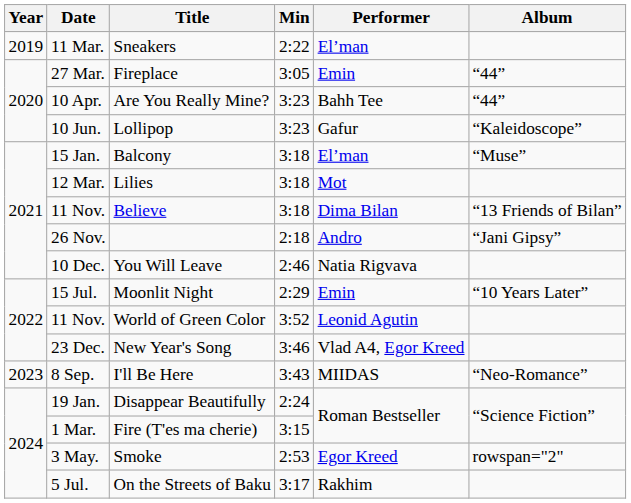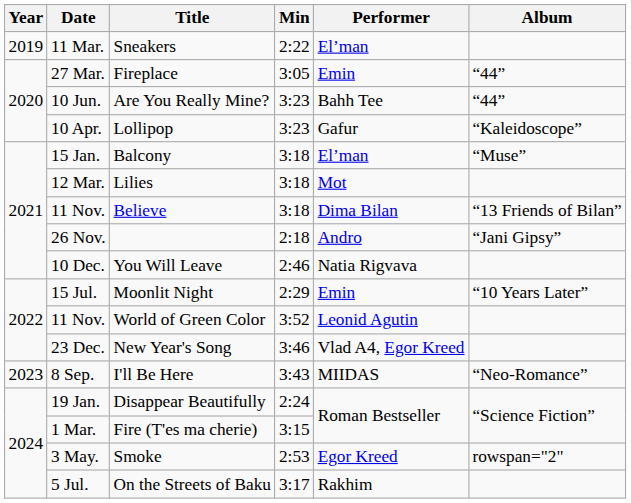(76, 100) 10 Apr. -> (76, 100) 10 Jun.
(76, 127) 10 Jun. -> (76, 127) 10 Apr.
